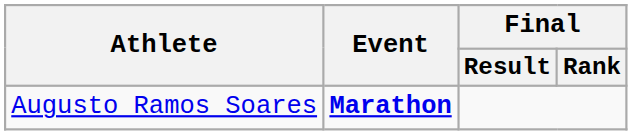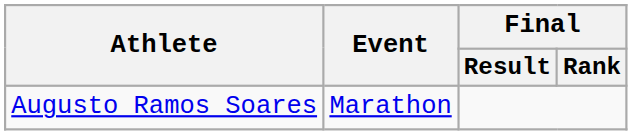(391, 107) bold -> (391, 107) normal
